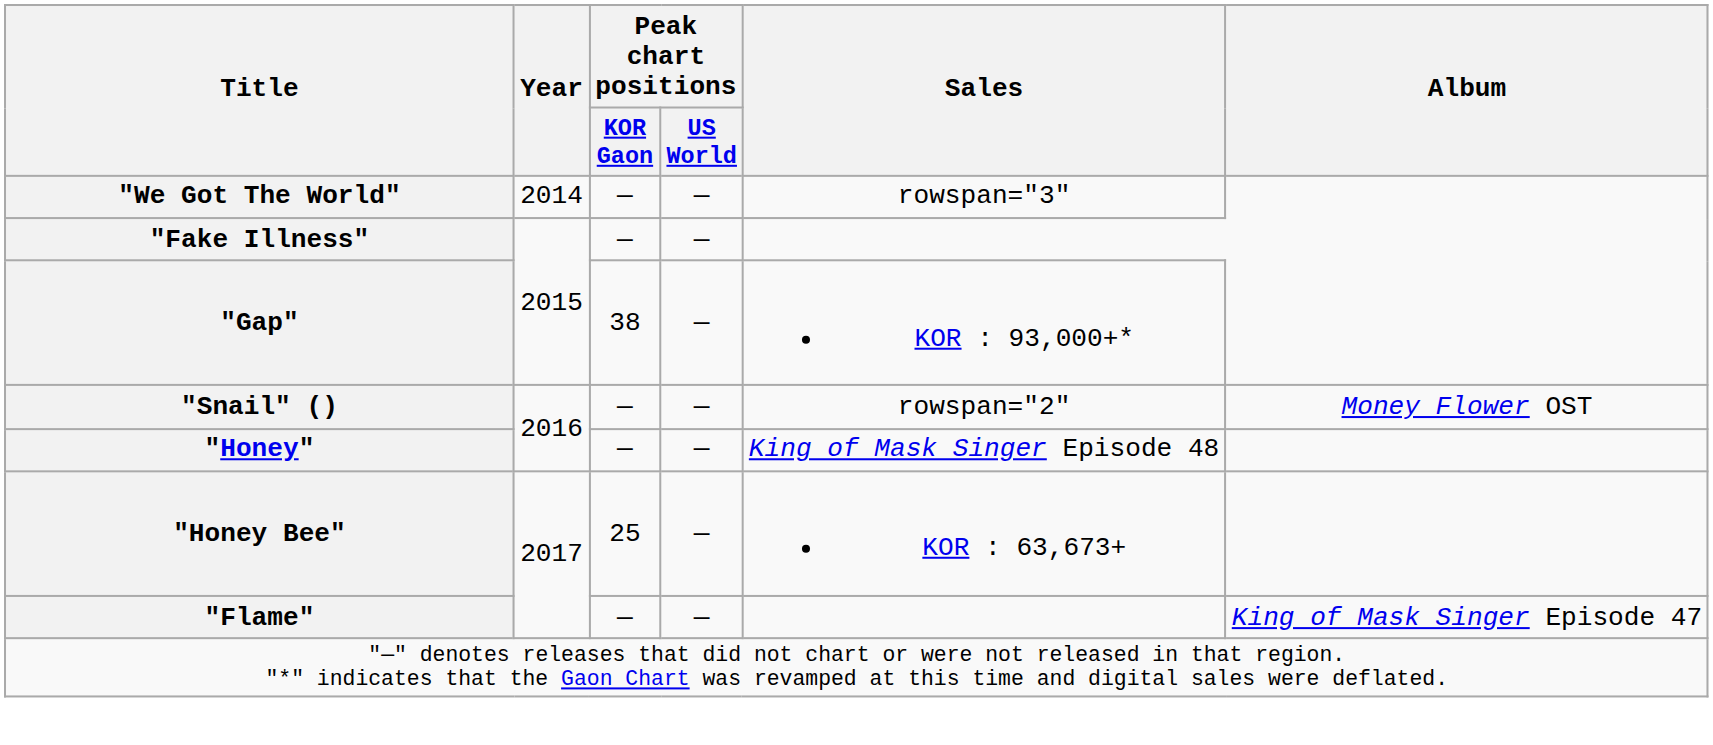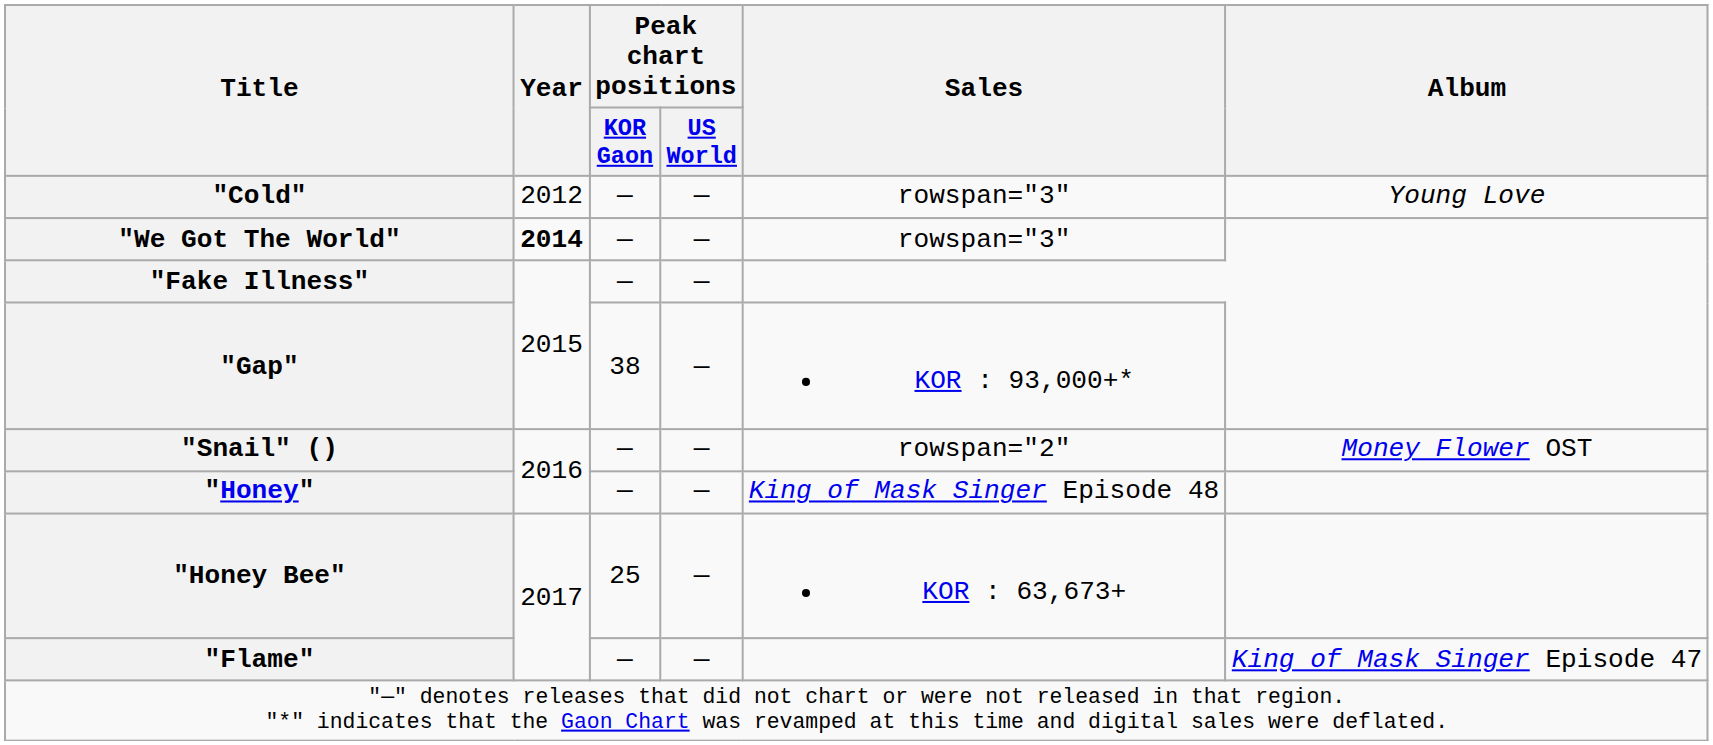+ row: (259, 197)
(552, 197) normal -> (552, 239) bold
